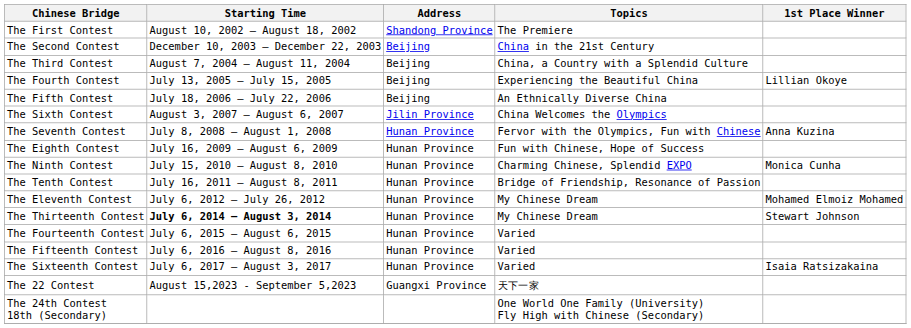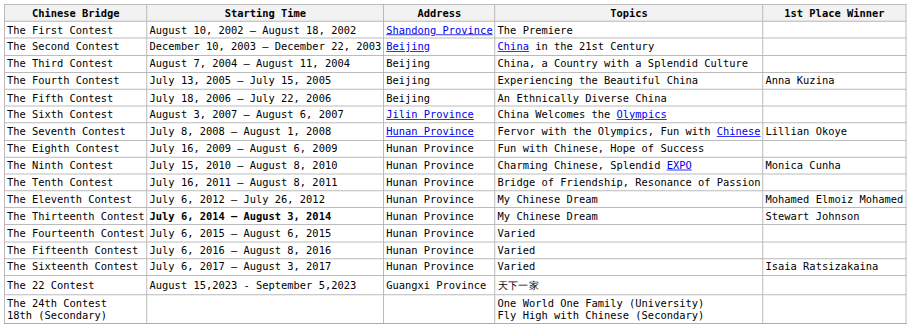(806, 81) Lillian Okoye -> (800, 81) Anna Kuzina
(800, 132) Anna Kuzina -> (806, 132) Lillian Okoye
